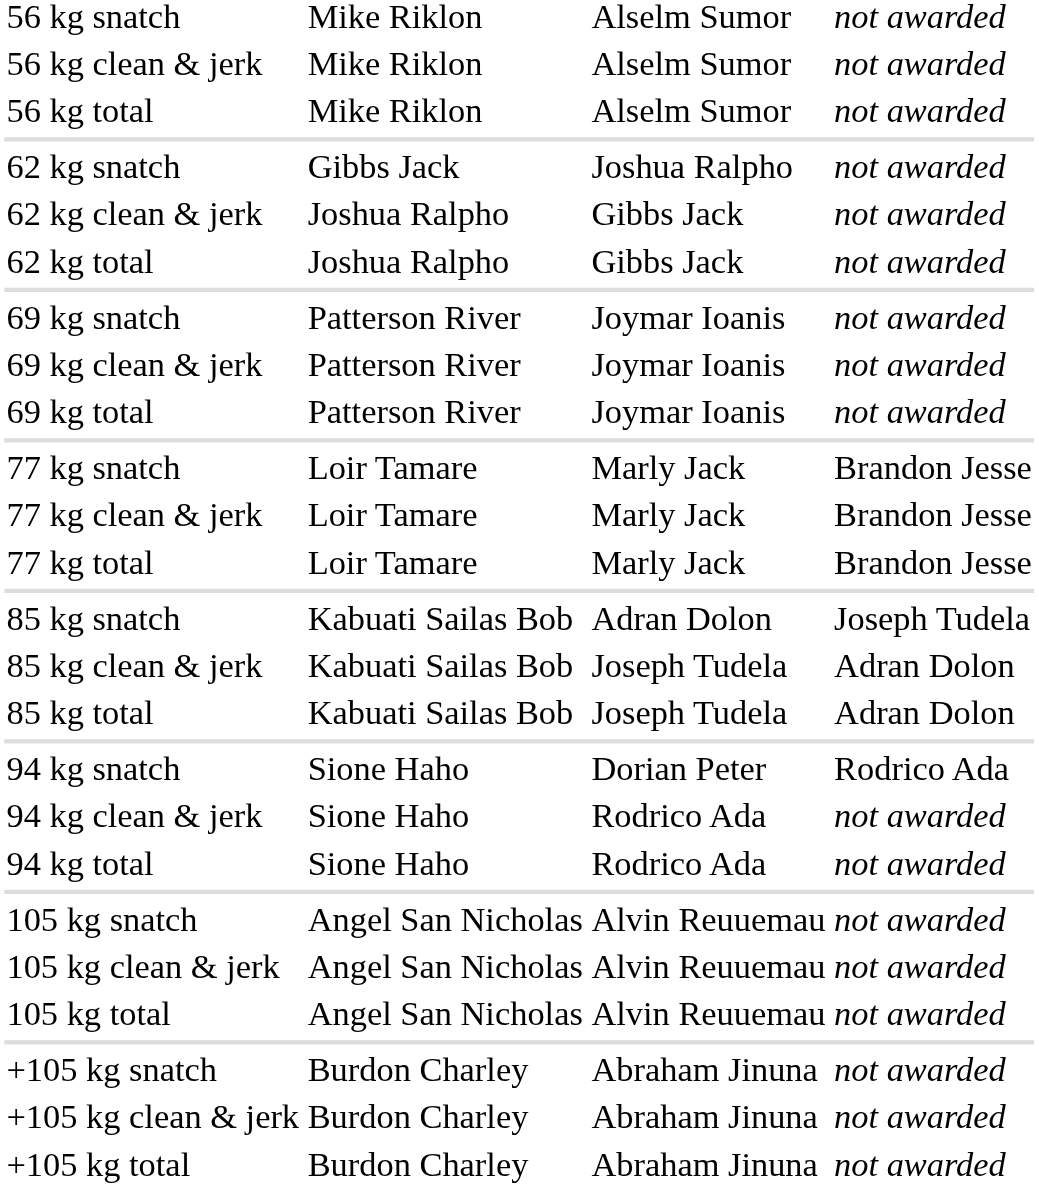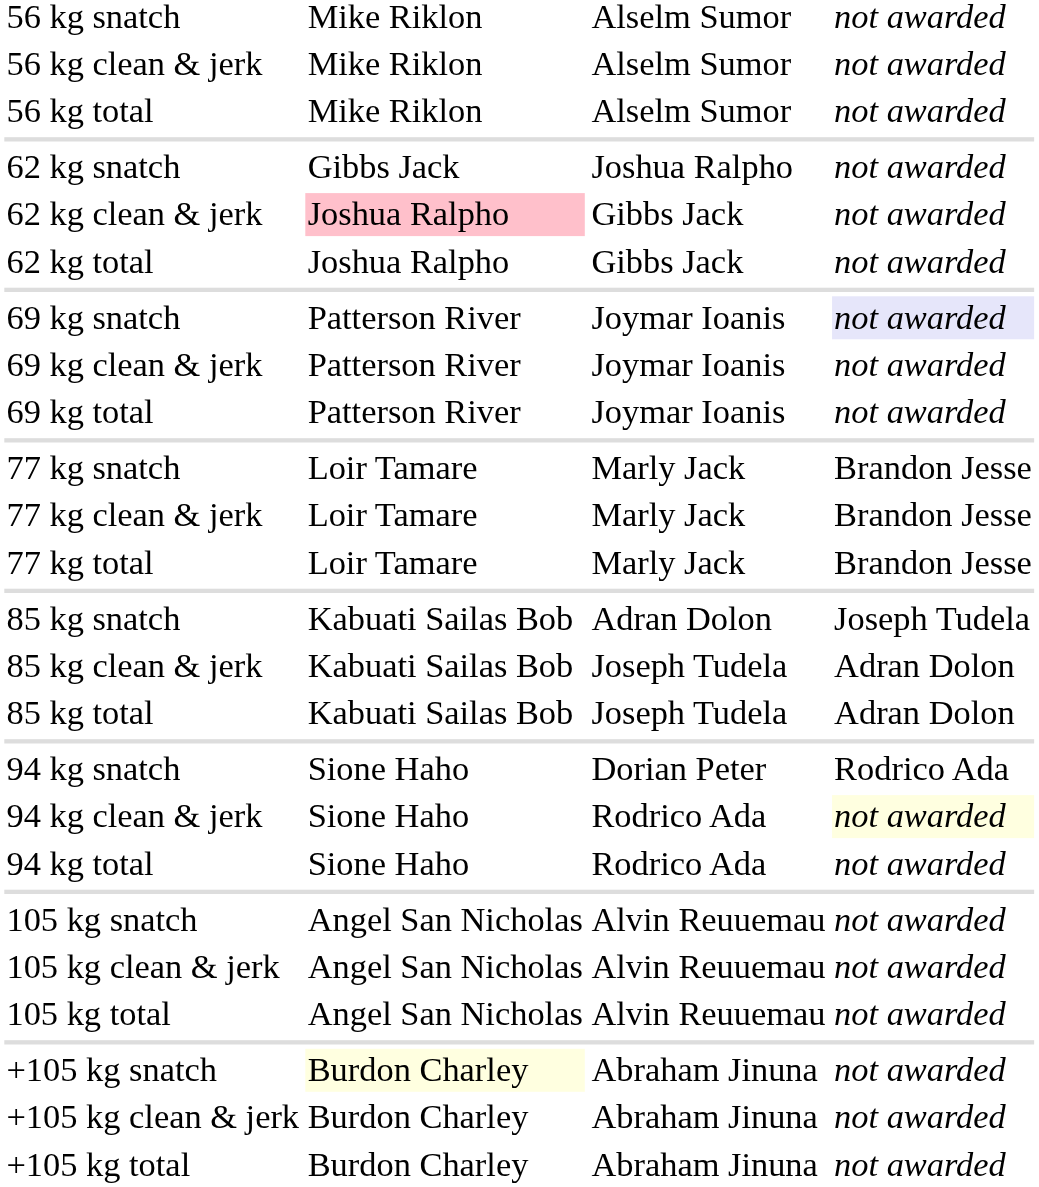(408, 214) no background -> (408, 214) pink background
(920, 317) no background -> (920, 317) lavender background
(920, 816) no background -> (920, 816) lightyellow background
(418, 1069) no background -> (418, 1069) lightyellow background
